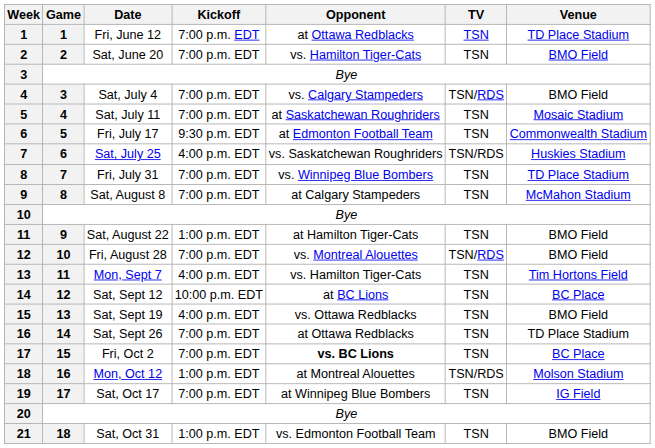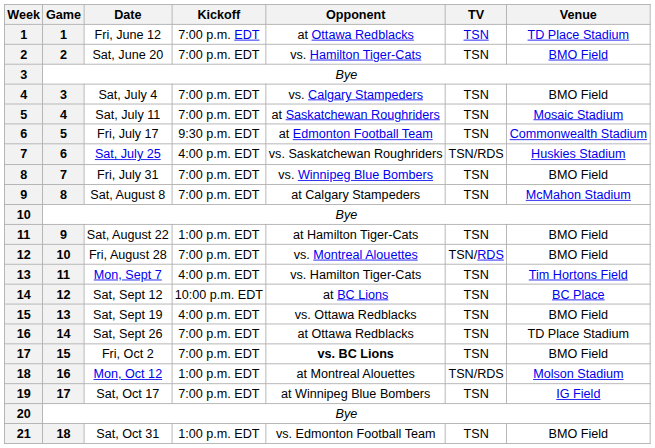(476, 94) TSN/RDS -> (476, 94) TSN
(578, 174) TD Place Stadium -> (578, 174) BMO Field
(578, 354) BC Place -> (578, 354) BMO Field
